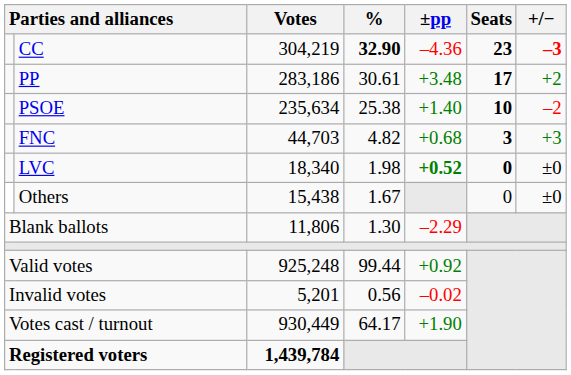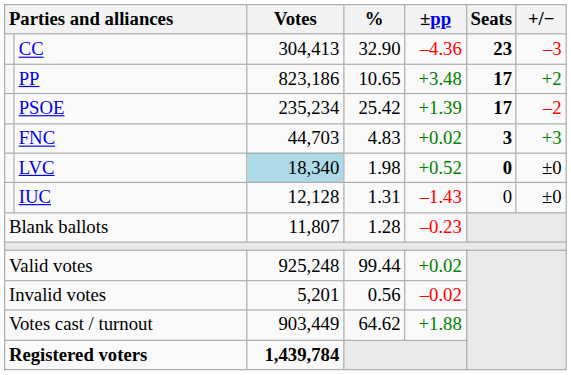(309, 49) 304,219 -> (309, 49) 304,413
(379, 49) bold -> (379, 49) normal
(552, 49) bold -> (552, 49) normal
(309, 78) 283,186 -> (309, 78) 823,186
(379, 78) 30.61 -> (379, 78) 10.65
(309, 108) 235,634 -> (309, 108) 235,234
(379, 108) 25.38 -> (379, 108) 25.42
(440, 108) +1.40 -> (440, 108) +1.39
(503, 108) 10 -> (503, 108) 17
(384, 138) 4.82 -> (384, 138) 4.83
(440, 138) +0.68 -> (440, 138) +0.02
(314, 167) no background -> (314, 167) lightblue background
(440, 167) bold -> (440, 167) normal
+ row: (35, 197)
- row: (44, 197)
(314, 227) 11,806 -> (314, 227) 11,807
(384, 227) 1.30 -> (384, 227) 1.28
(441, 227) –2.29 -> (441, 227) –0.23
(440, 265) +0.92 -> (440, 265) +0.02
(309, 324) 930,449 -> (309, 324) 903,449
(379, 324) 64.17 -> (379, 324) 64.62
(440, 324) +1.90 -> (440, 324) +1.88
